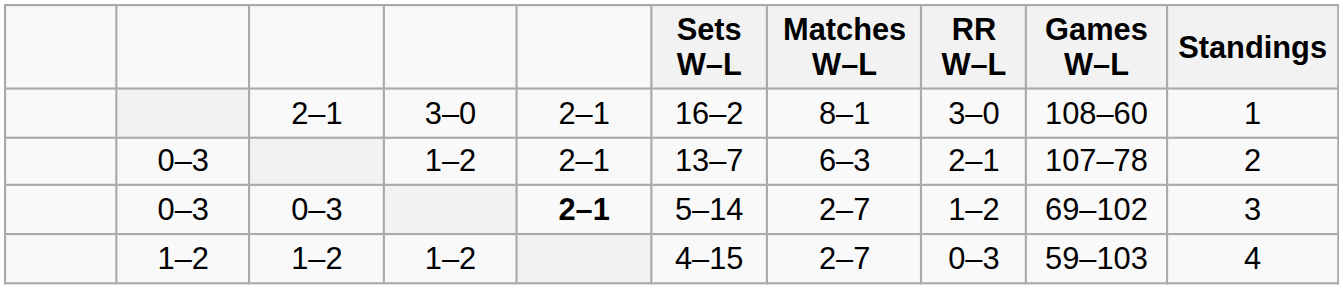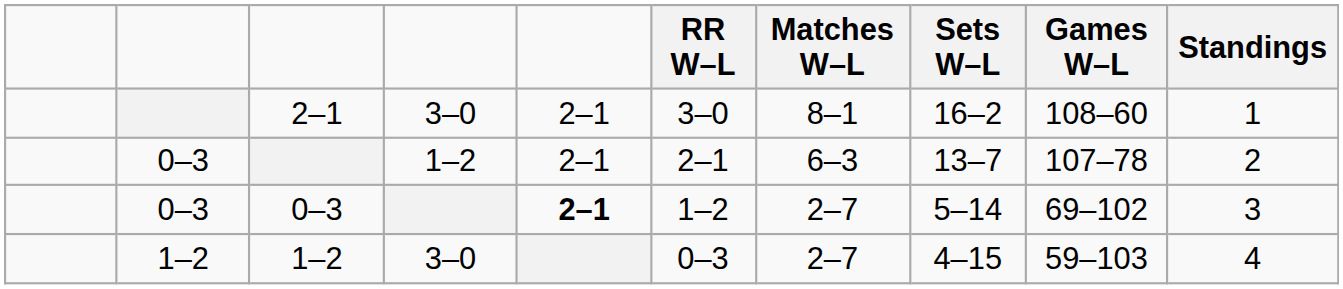columns swapped: (974, 47) <-> (709, 47)
(451, 259) 1–2 -> (451, 259) 3–0
